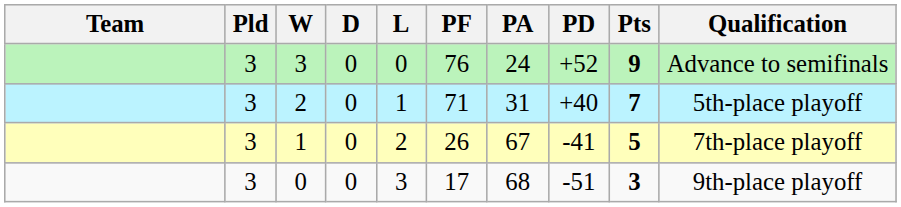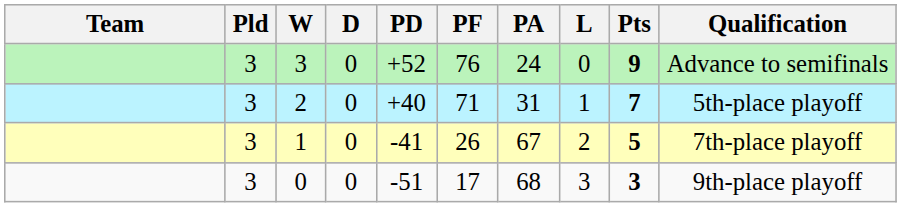columns swapped: (401, 24) <-> (579, 24)
